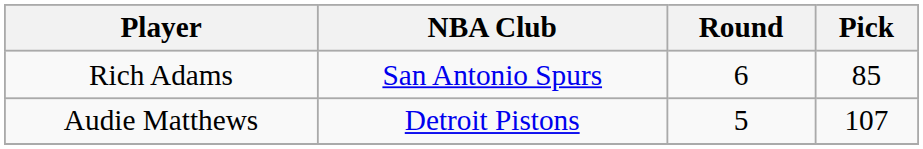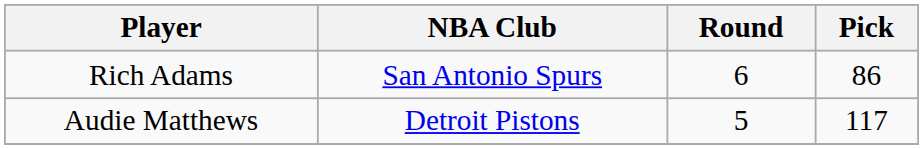(866, 74) 85 -> (866, 74) 86
(866, 120) 107 -> (866, 120) 117
